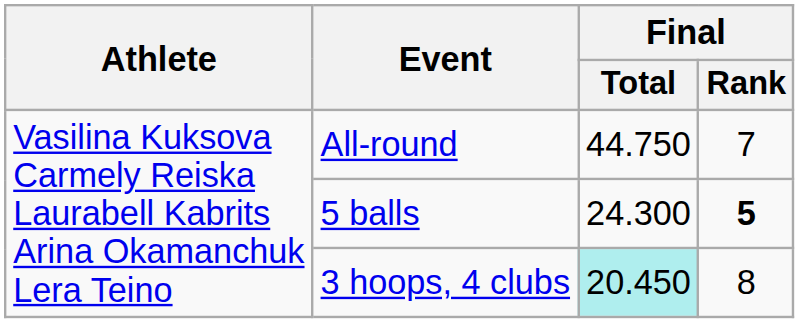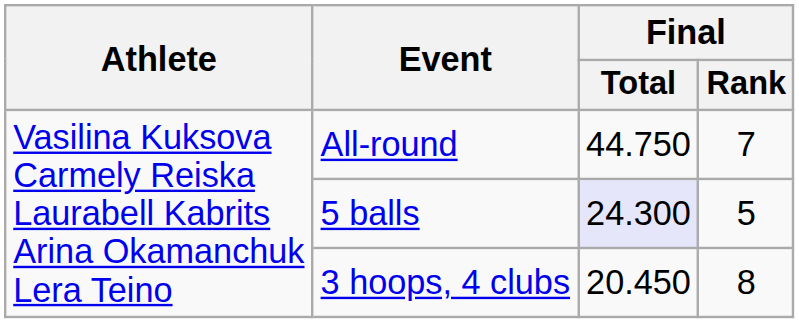(638, 214) no background -> (638, 214) lavender background
(746, 214) bold -> (746, 214) normal
(638, 283) paleturquoise background -> (638, 283) no background
